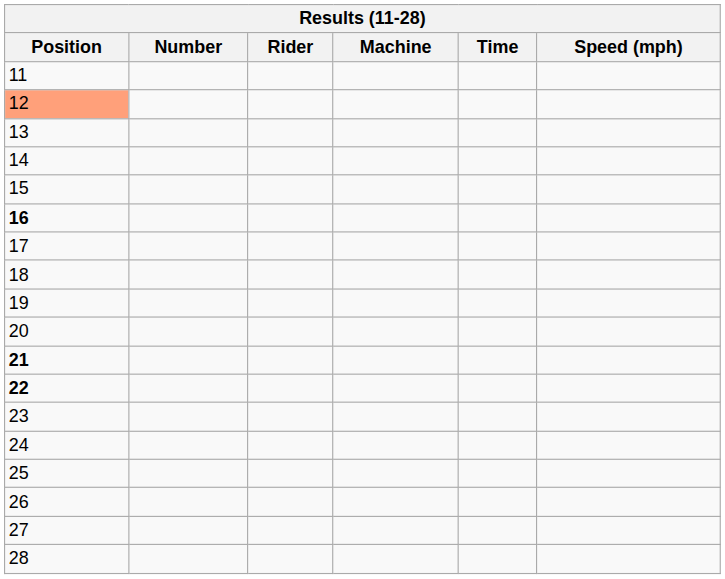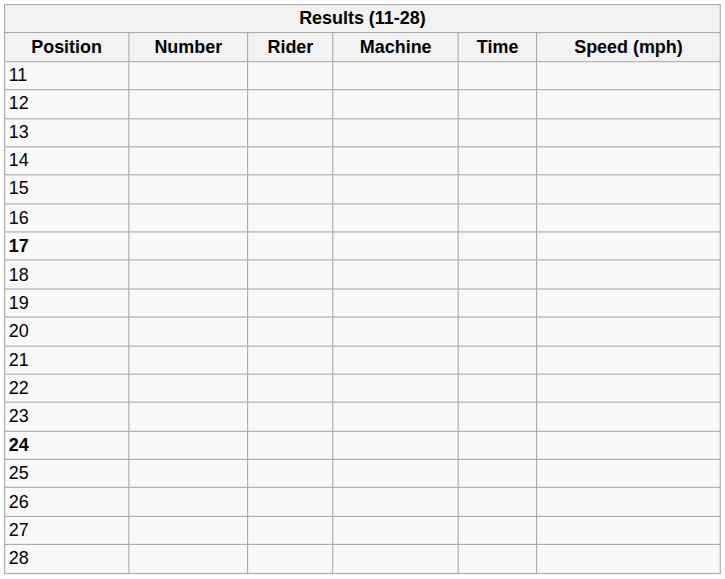(19, 103) lightsalmon background -> (19, 103) no background
(19, 217) bold -> (19, 217) normal
(19, 246) normal -> (19, 246) bold
(19, 359) bold -> (19, 359) normal
(19, 388) bold -> (19, 388) normal
(19, 445) normal -> (19, 445) bold
